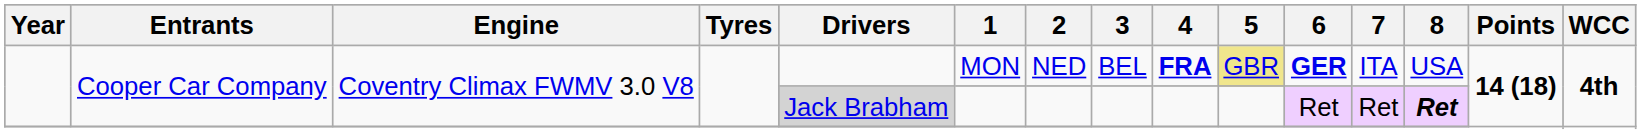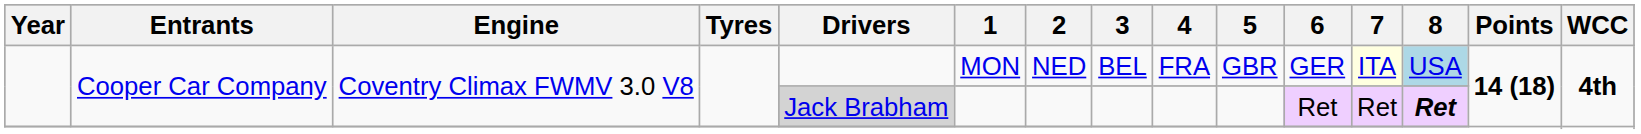(1185, 66) bold -> (1184, 66) normal
(1251, 66) khaki background -> (1250, 66) no background
(1319, 66) bold -> (1317, 66) normal
(1378, 66) no background -> (1377, 66) lightyellow background
(1437, 66) no background -> (1435, 66) lightblue background
